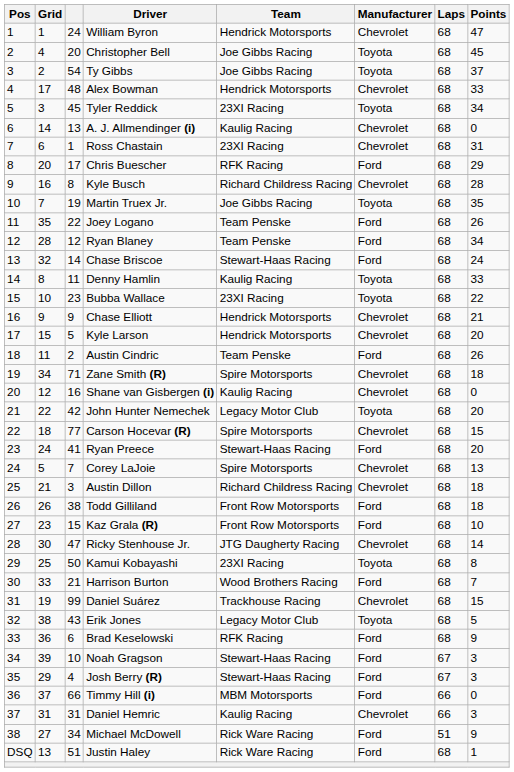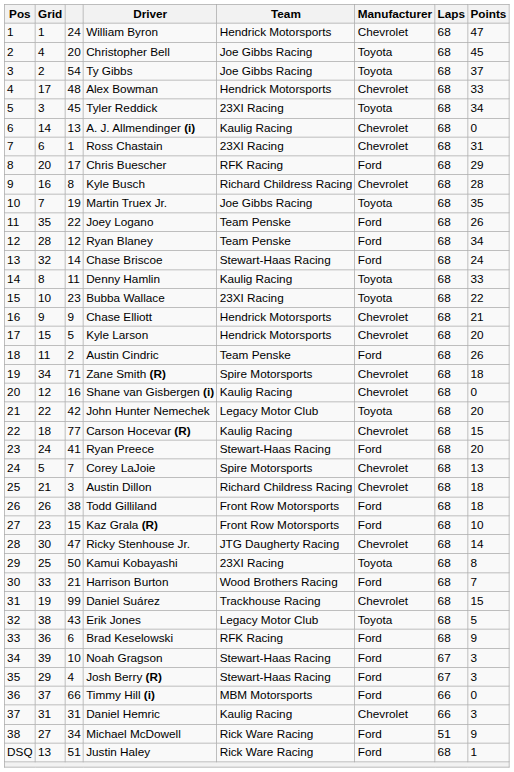(266, 430) Spire Motorsports -> (256, 430) Kaulig Racing
